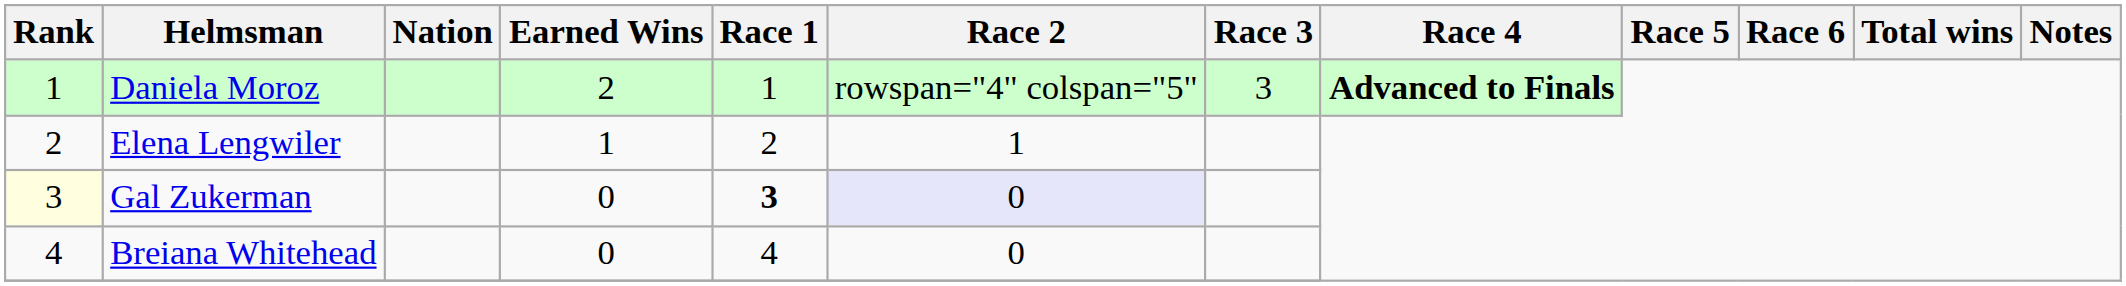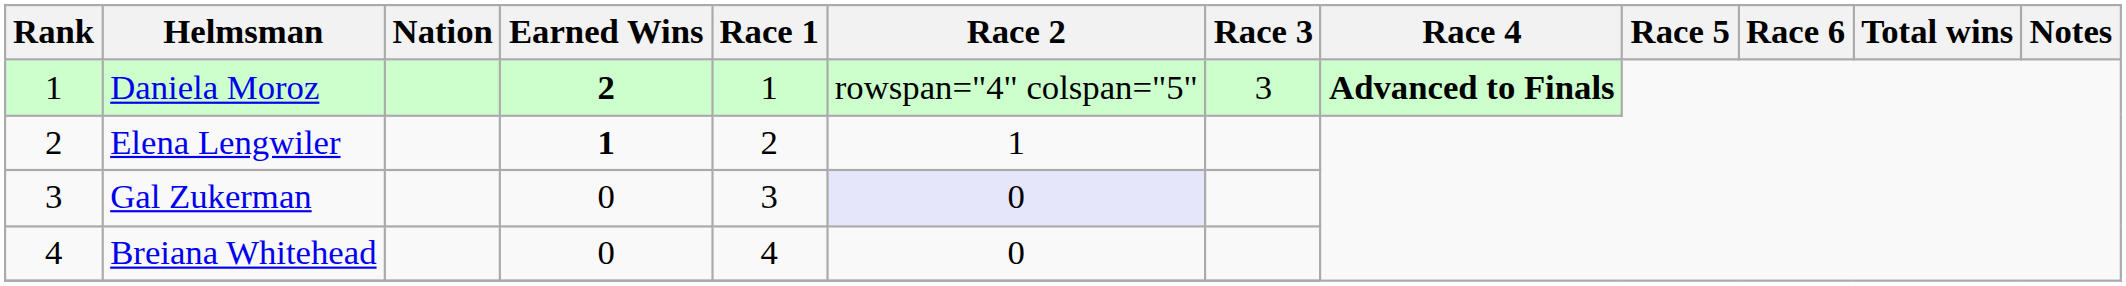(606, 87) normal -> (606, 87) bold
(606, 142) normal -> (606, 142) bold
(54, 197) lightyellow background -> (54, 197) no background
(769, 197) bold -> (769, 197) normal
